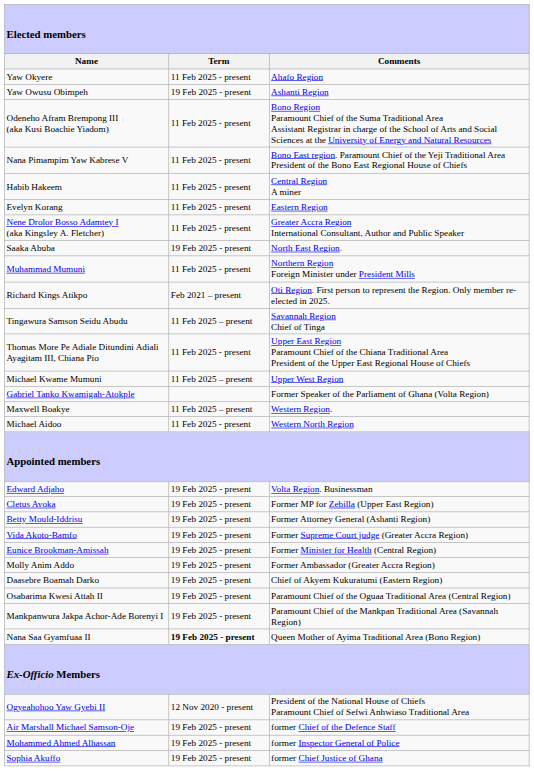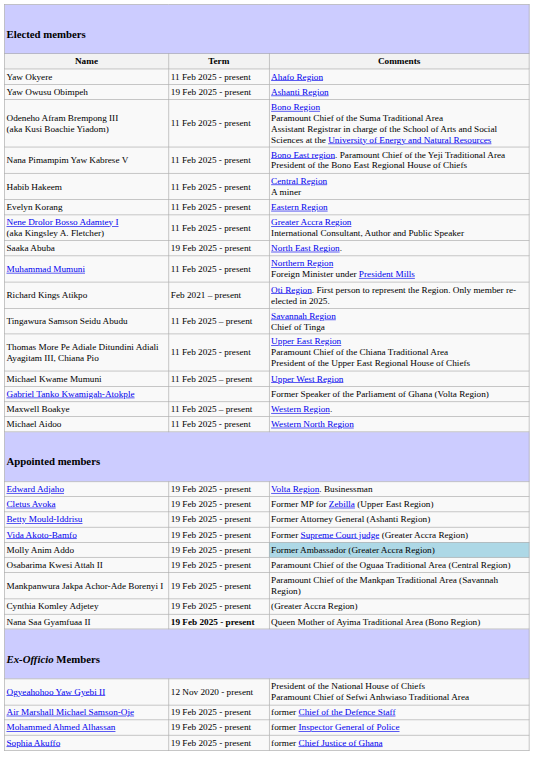- row: (58, 550)
(353, 565) no background -> (353, 550) lightblue background
- row: (53, 580)
+ row: (53, 606)
